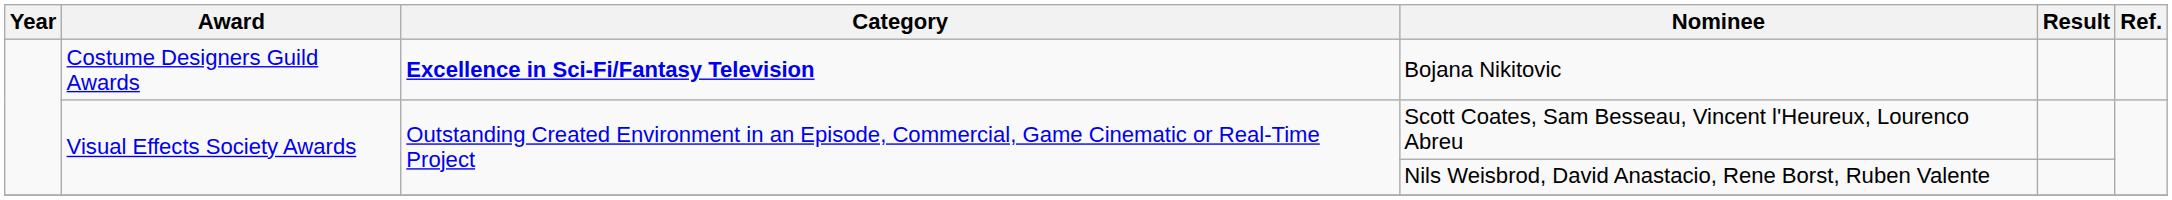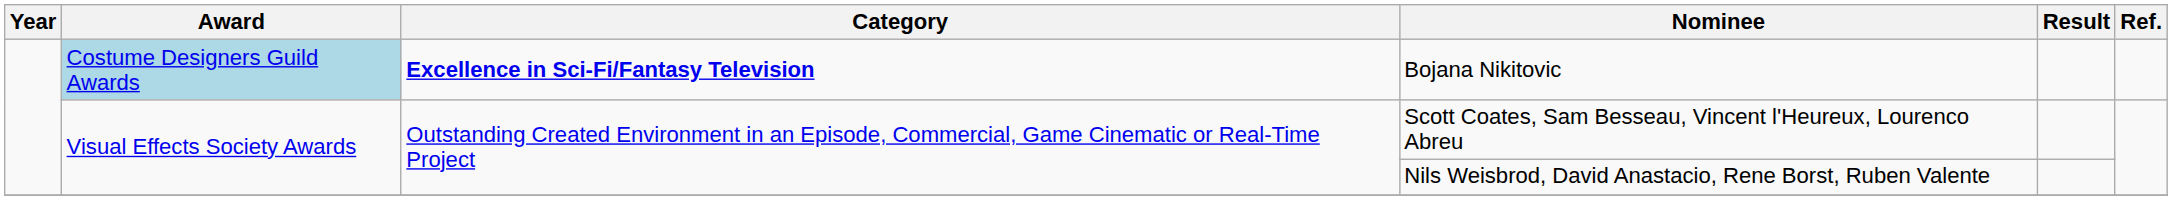(192, 69) no background -> (192, 69) lightblue background
